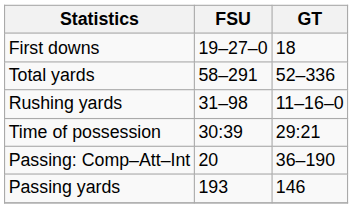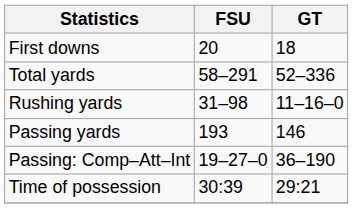(233, 47) 19–27–0 -> (208, 47) 20
rows swapped: (64, 188) <-> (85, 132)
(208, 160) 20 -> (233, 160) 19–27–0
